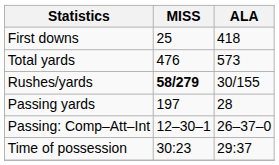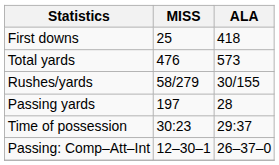(178, 82) bold -> (178, 82) normal
rows swapped: (79, 126) <-> (67, 148)
